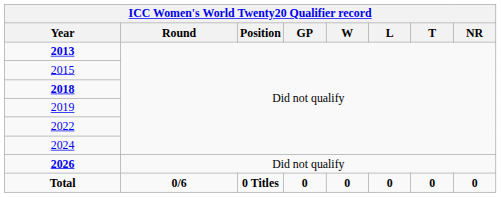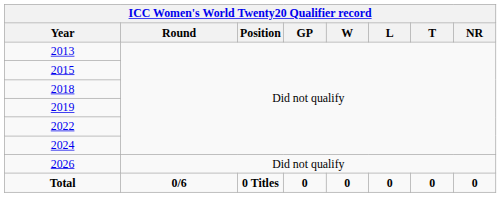(63, 51) bold -> (63, 51) normal
(63, 88) bold -> (63, 88) normal
(63, 164) bold -> (63, 164) normal
